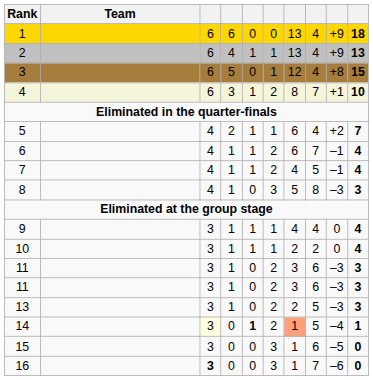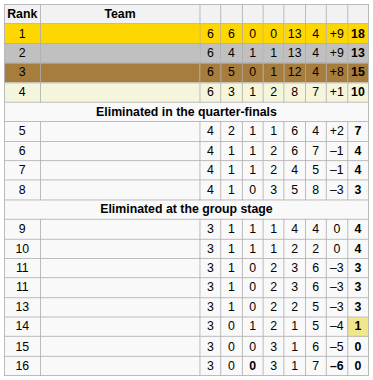(210, 326) lightyellow background -> (210, 326) no background
(253, 326) bold -> (253, 326) normal
(295, 326) lightsalmon background -> (295, 326) no background
(358, 326) no background -> (358, 326) khaki background
(210, 365) bold -> (210, 365) normal
(253, 365) normal -> (253, 365) bold
(337, 365) normal -> (337, 365) bold
